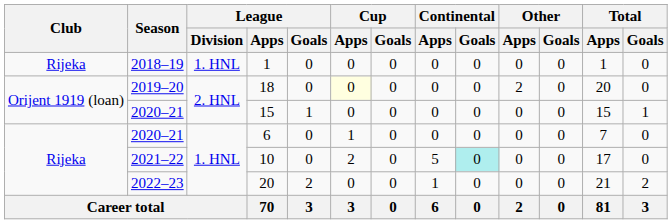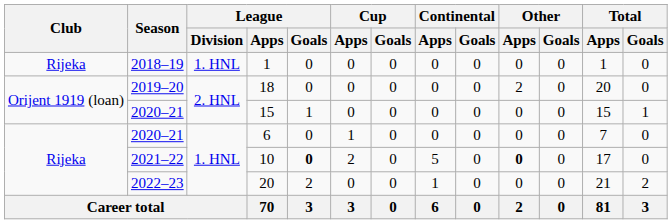(351, 87) lightyellow background -> (351, 87) no background
(309, 159) normal -> (309, 159) bold
(477, 159) paleturquoise background -> (477, 159) no background
(519, 159) normal -> (519, 159) bold
